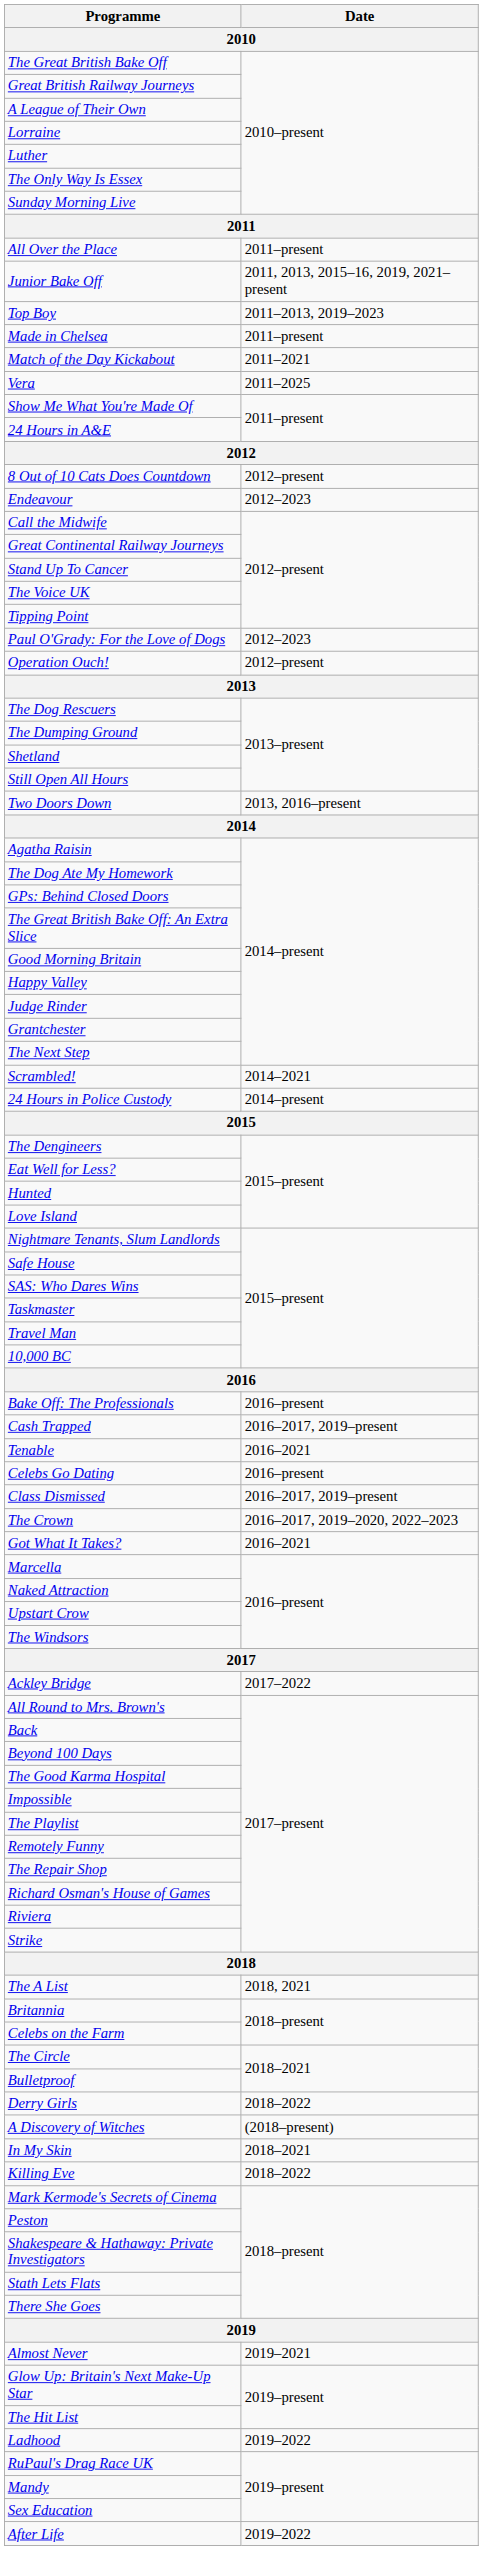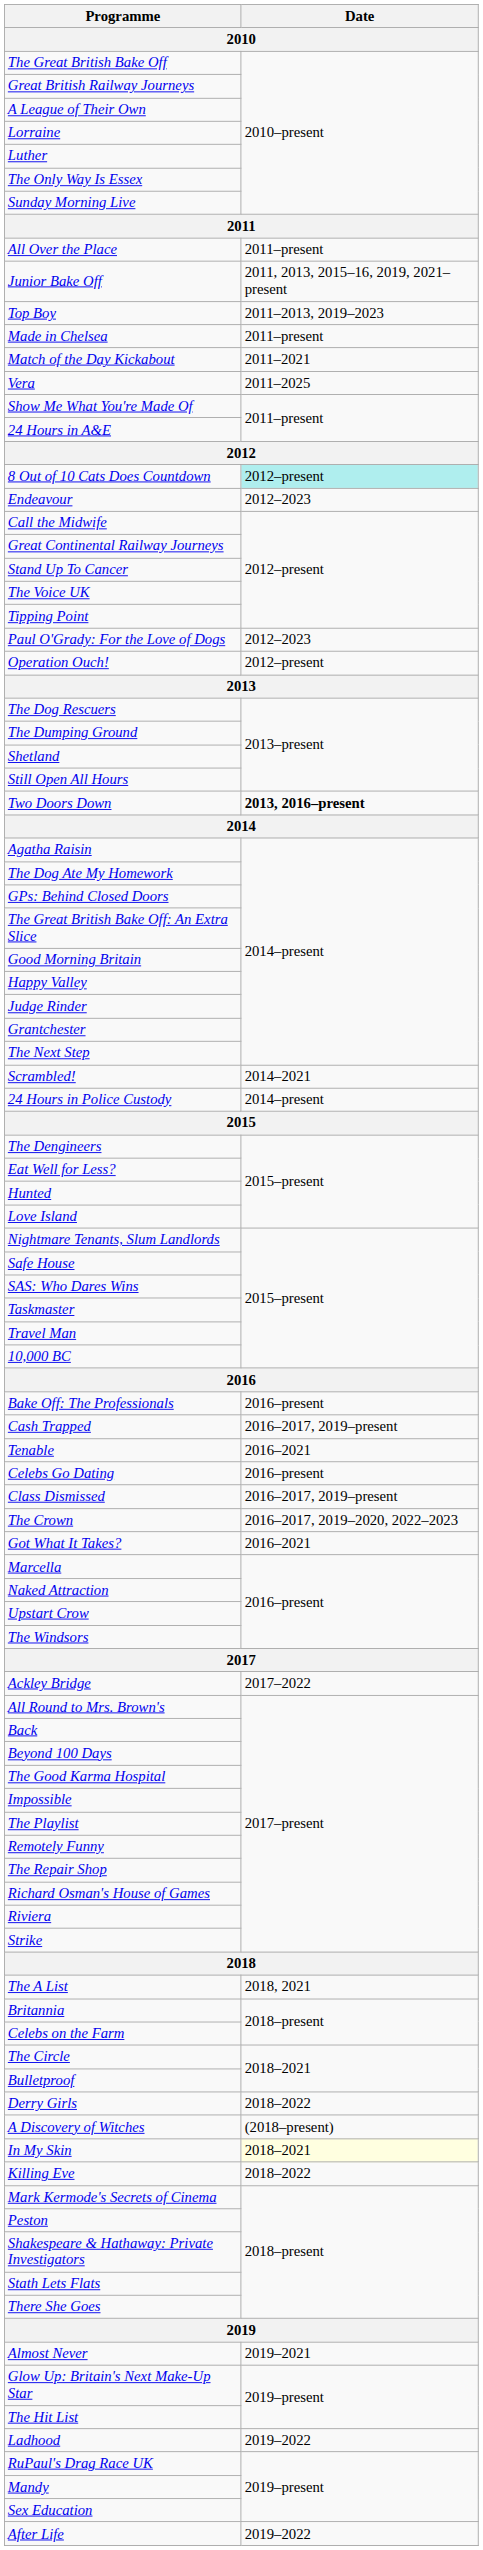(284, 476) no background -> (284, 476) paleturquoise background
(303, 803) normal -> (305, 803) bold
(278, 2150) no background -> (278, 2150) lightyellow background
